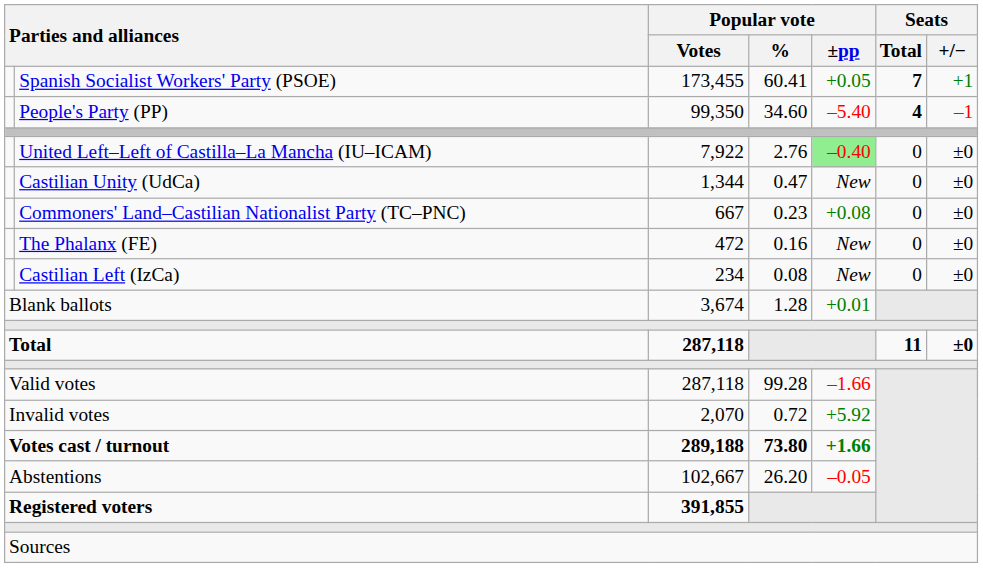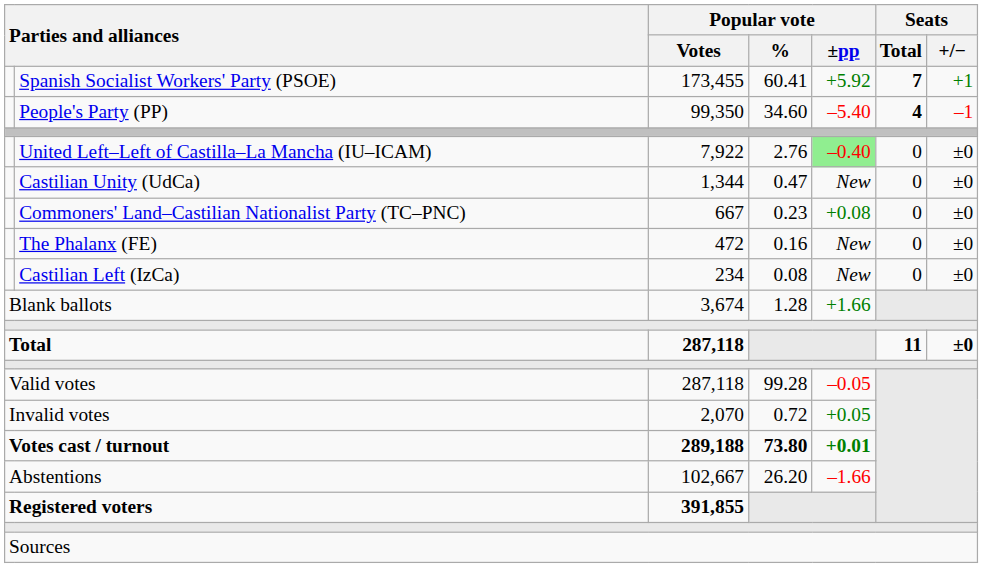(848, 81) +0.05 -> (848, 81) +5.92
(848, 305) +0.01 -> (848, 305) +1.66
(849, 384) –1.66 -> (849, 384) –0.05
(848, 415) +5.92 -> (848, 415) +0.05
(848, 445) +1.66 -> (848, 445) +0.01
(849, 476) –0.05 -> (849, 476) –1.66
